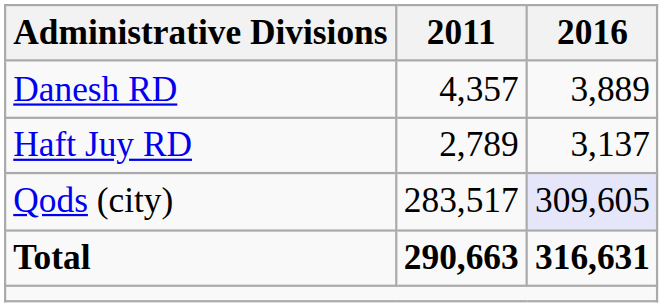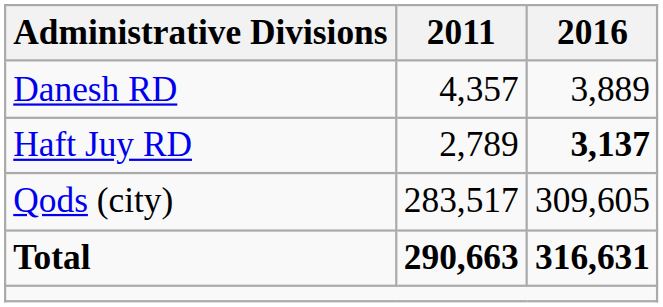(610, 144) normal -> (610, 144) bold
(592, 200) lavender background -> (592, 200) no background
